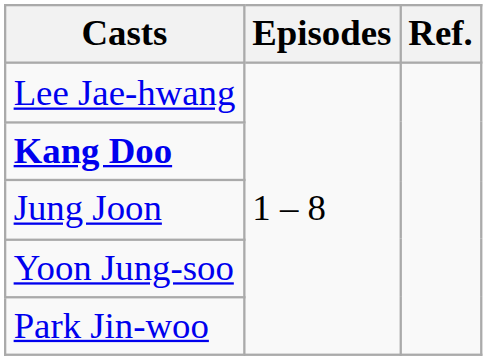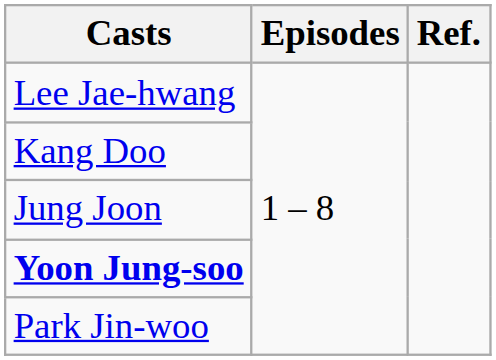(93, 150) bold -> (90, 150) normal
(124, 267) normal -> (129, 267) bold
